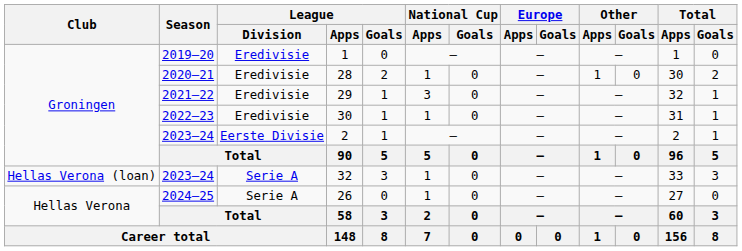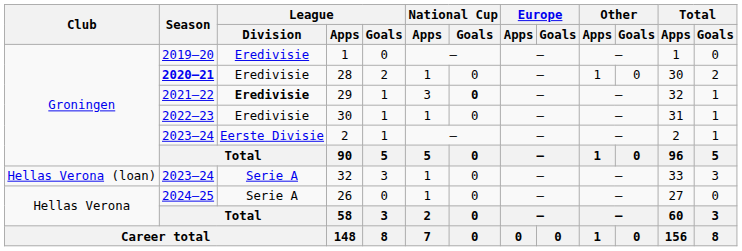(188, 75) normal -> (188, 75) bold
(272, 95) normal -> (272, 95) bold
(475, 95) normal -> (475, 95) bold
